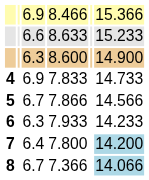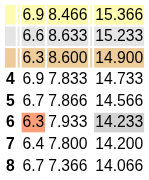(33, 122) no background -> (33, 122) lightsalmon background
(119, 122) no background -> (119, 122) lightgrey background
(119, 144) lightblue background -> (119, 144) no background
(119, 165) lightblue background -> (119, 165) no background
